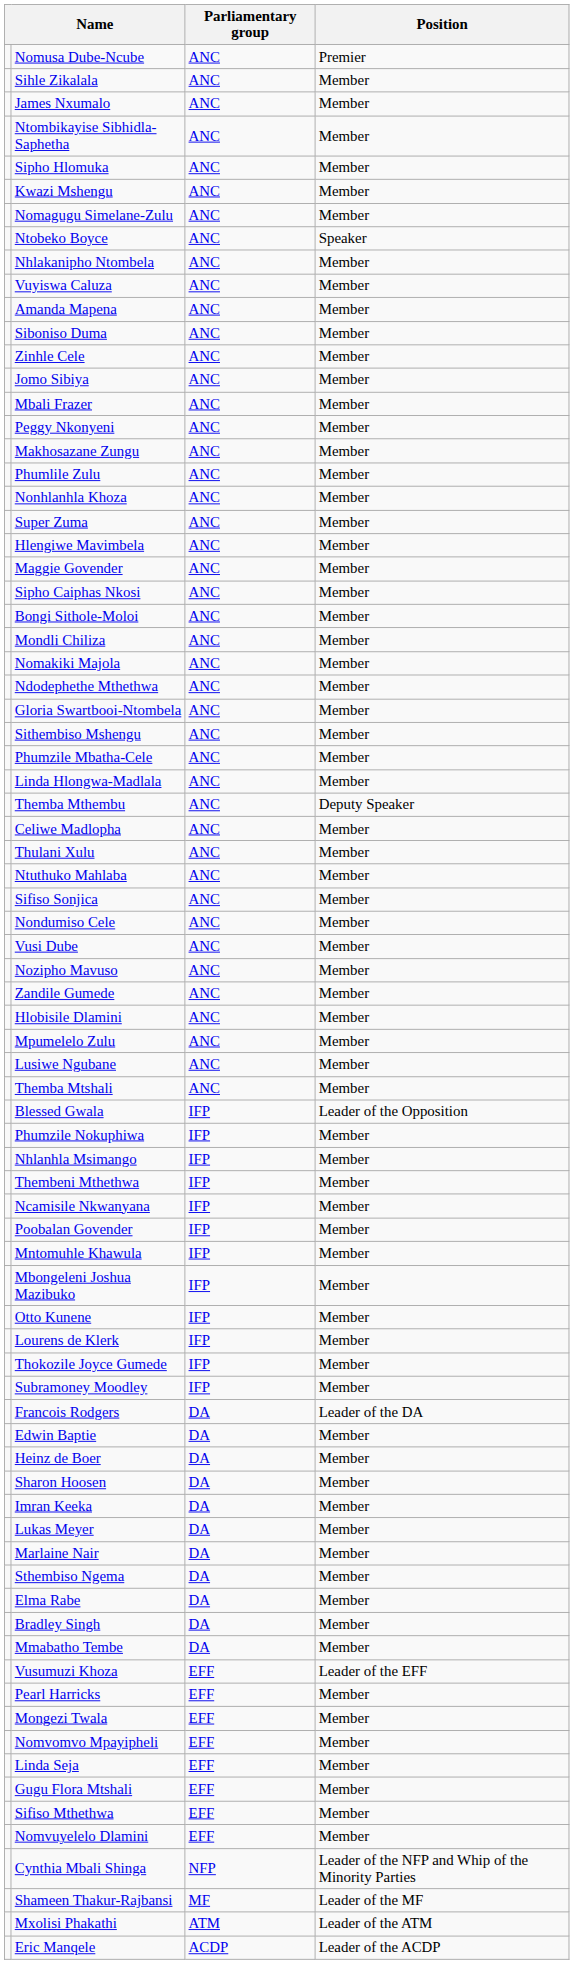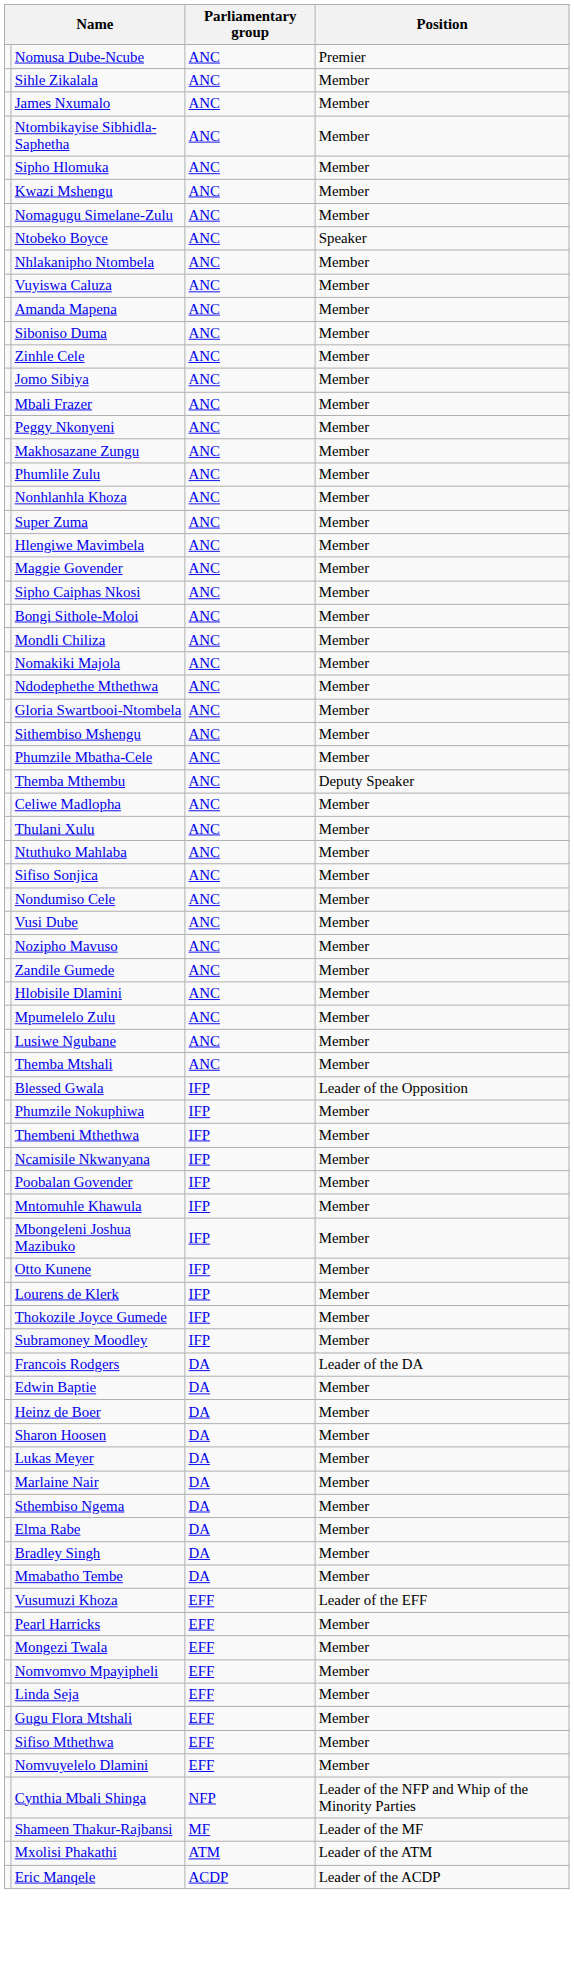- row: (88, 781)
- row: (76, 1158)
- row: (53, 1506)
